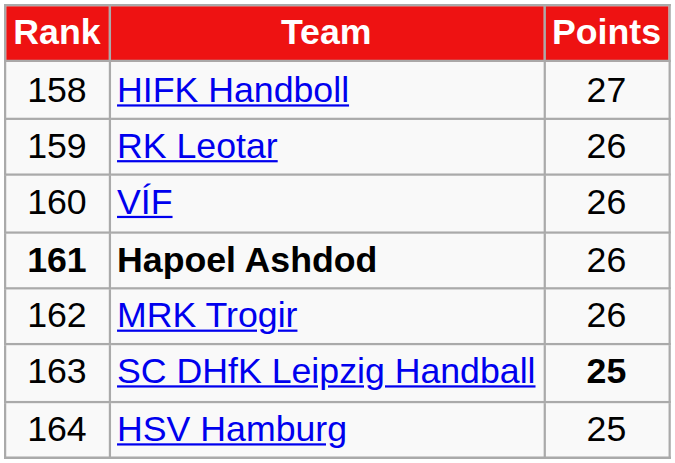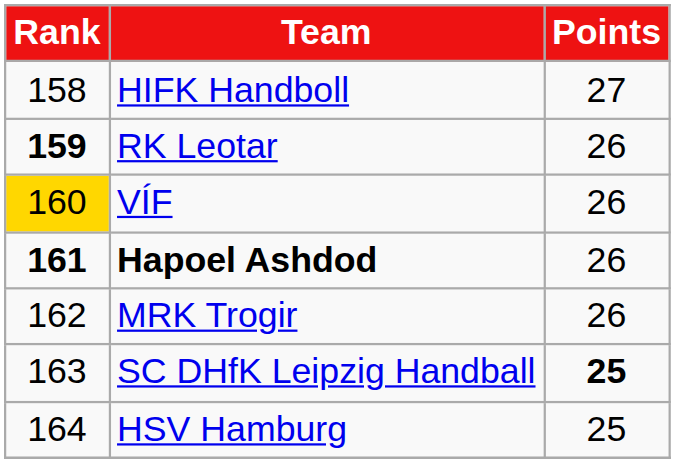(57, 145) normal -> (57, 145) bold
(57, 202) no background -> (57, 202) gold background
